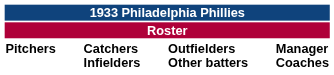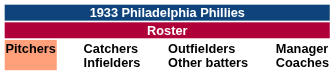(31, 48) no background -> (31, 48) lightsalmon background
